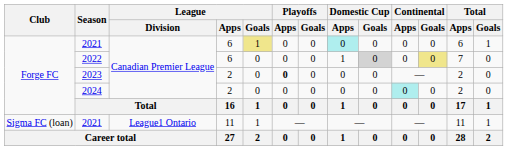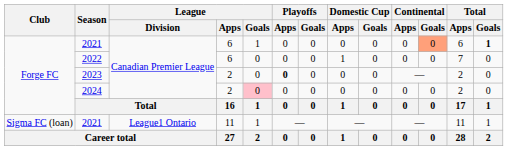(257, 43) khaki background -> (257, 43) no background
(343, 43) paleturquoise background -> (343, 43) no background
(433, 43) no background -> (433, 43) lightsalmon background
(488, 43) normal -> (488, 43) bold
(375, 59) lightgrey background -> (375, 59) no background
(433, 59) khaki background -> (433, 59) no background
(257, 91) no background -> (257, 91) pink background
(405, 91) paleturquoise background -> (405, 91) no background
